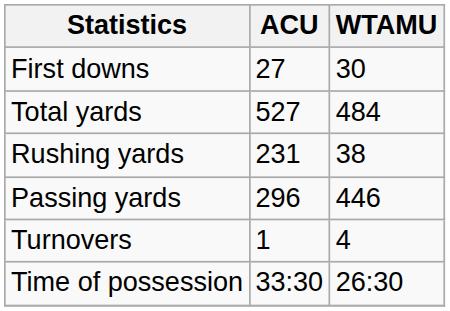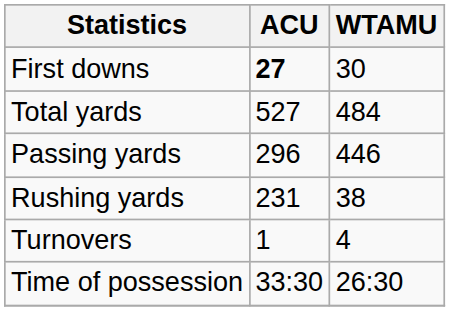(271, 68) normal -> (271, 68) bold
rows swapped: (98, 154) <-> (96, 197)
